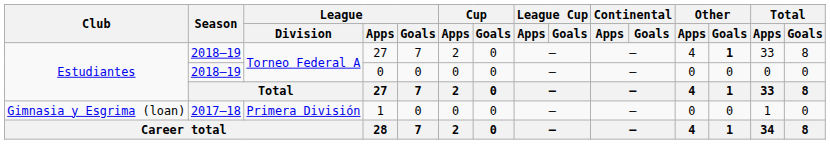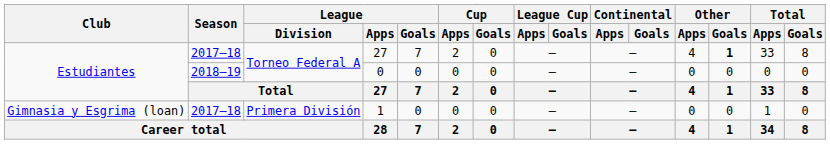(216, 53) 2018–19 -> (216, 53) 2017–18
